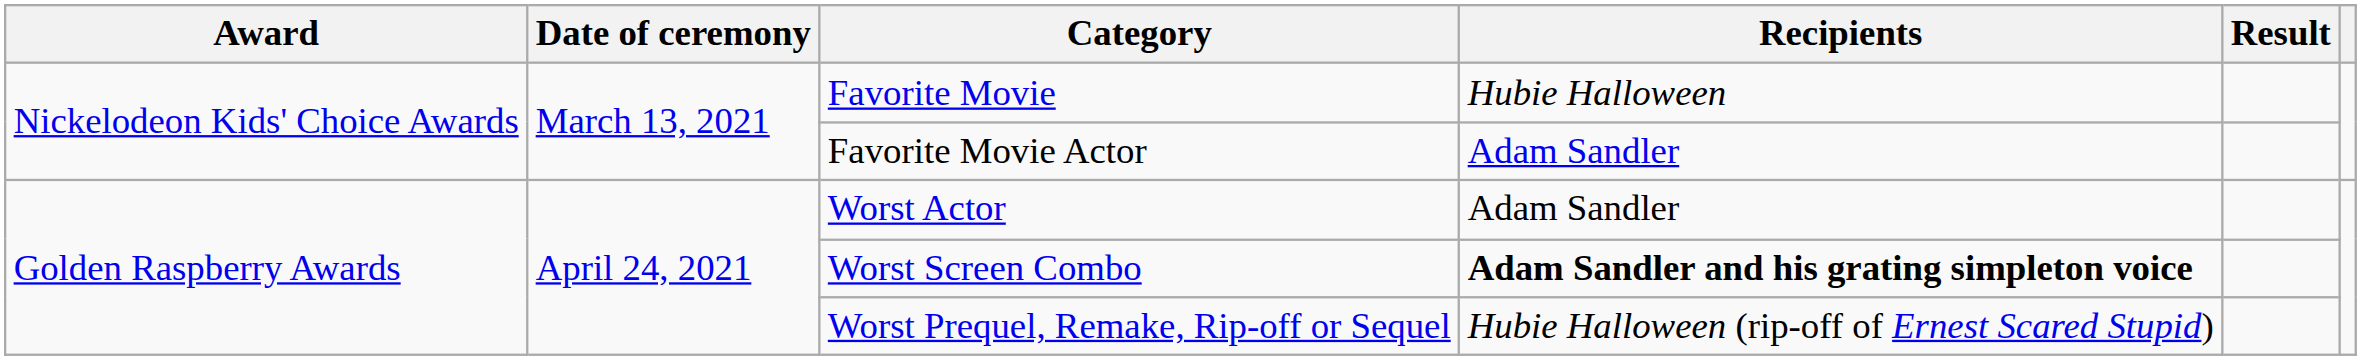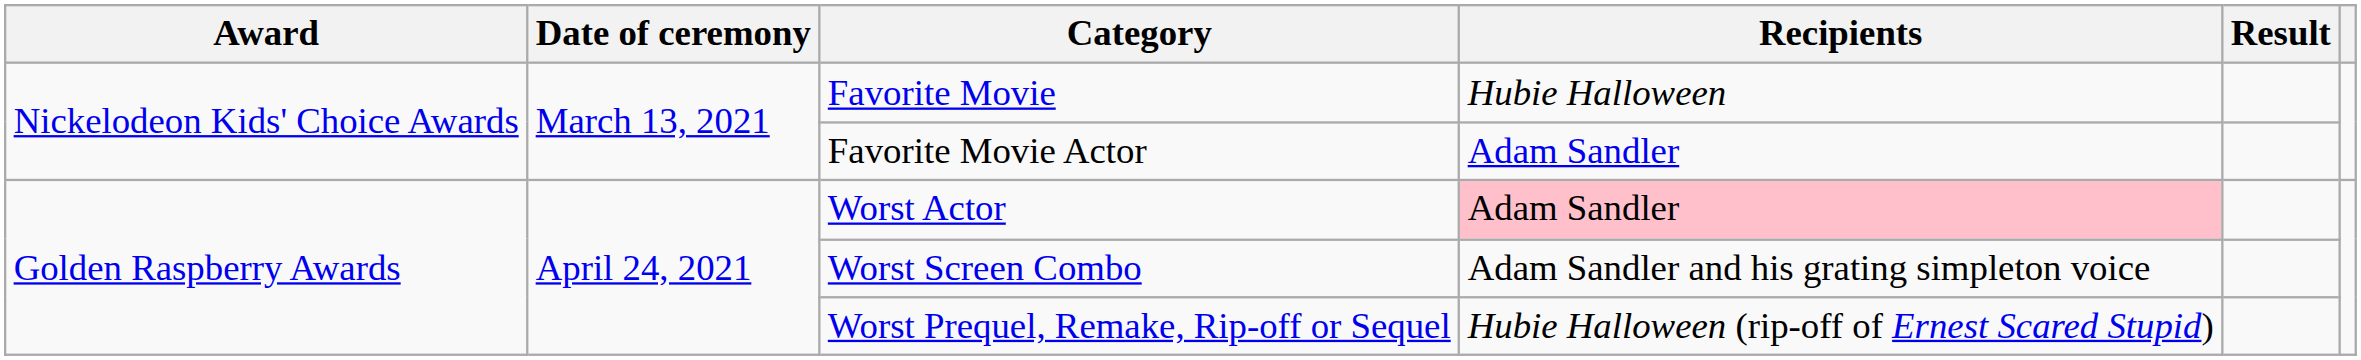(1573, 208) no background -> (1573, 208) pink background
(1830, 267) bold -> (1809, 267) normal
